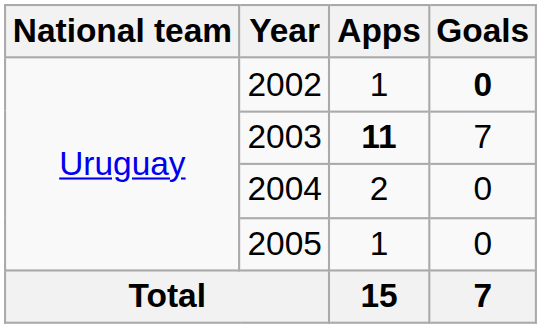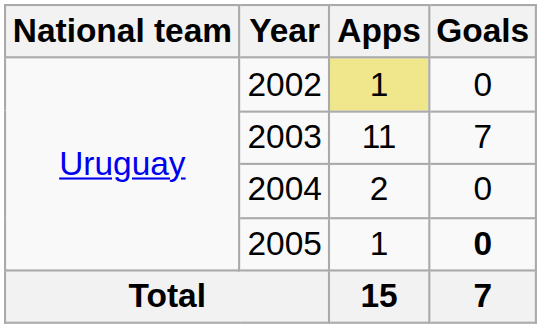(379, 84) no background -> (379, 84) khaki background
(483, 84) bold -> (483, 84) normal
(379, 137) bold -> (379, 137) normal
(483, 243) normal -> (483, 243) bold
